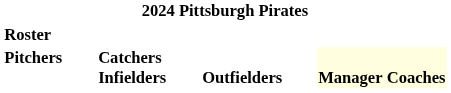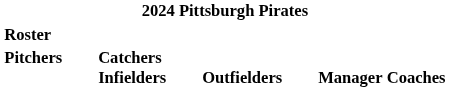(382, 77) lightyellow background -> (382, 77) no background
